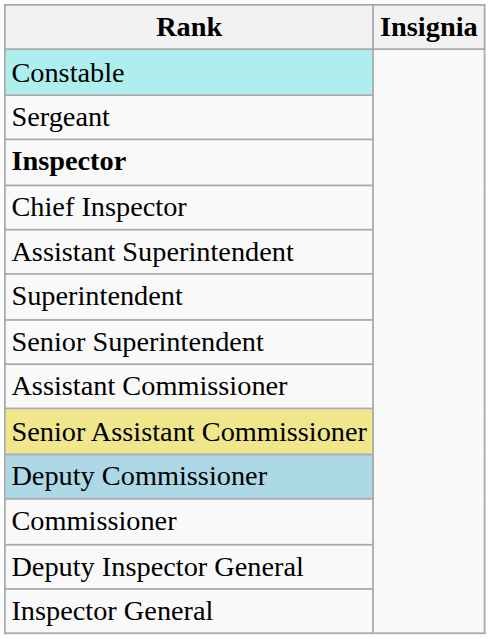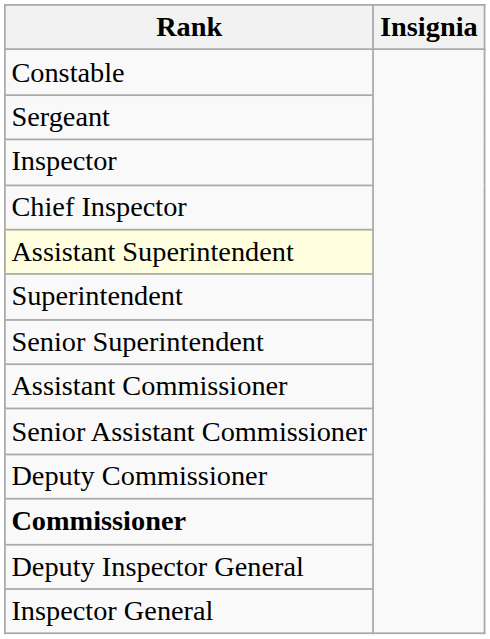(68, 71) paleturquoise background -> (68, 71) no background
(69, 161) bold -> (64, 161) normal
(153, 251) no background -> (153, 251) lightyellow background
(189, 431) khaki background -> (189, 431) no background
(139, 476) lightblue background -> (139, 476) no background
(94, 521) normal -> (99, 521) bold
